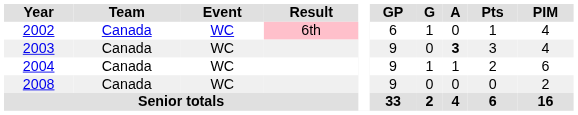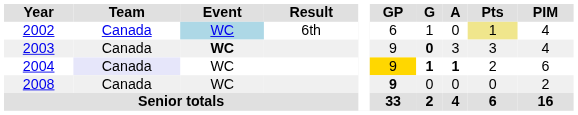(222, 30) no background -> (222, 30) lightblue background
(311, 30) pink background -> (311, 30) no background
(493, 30) no background -> (493, 30) khaki background
(222, 48) normal -> (222, 48) bold
(430, 48) normal -> (430, 48) bold
(455, 48) bold -> (455, 48) normal
(127, 66) no background -> (127, 66) lavender background
(393, 66) no background -> (393, 66) gold background
(430, 66) normal -> (430, 66) bold
(455, 66) normal -> (455, 66) bold
(393, 84) normal -> (393, 84) bold
